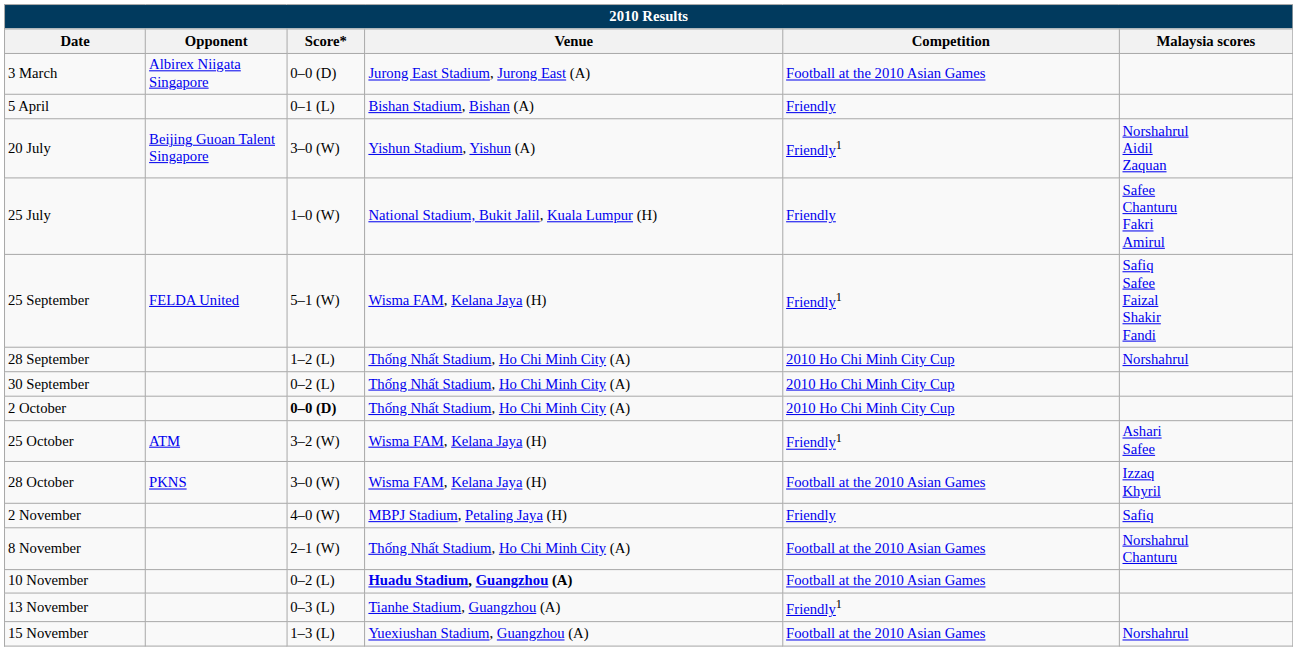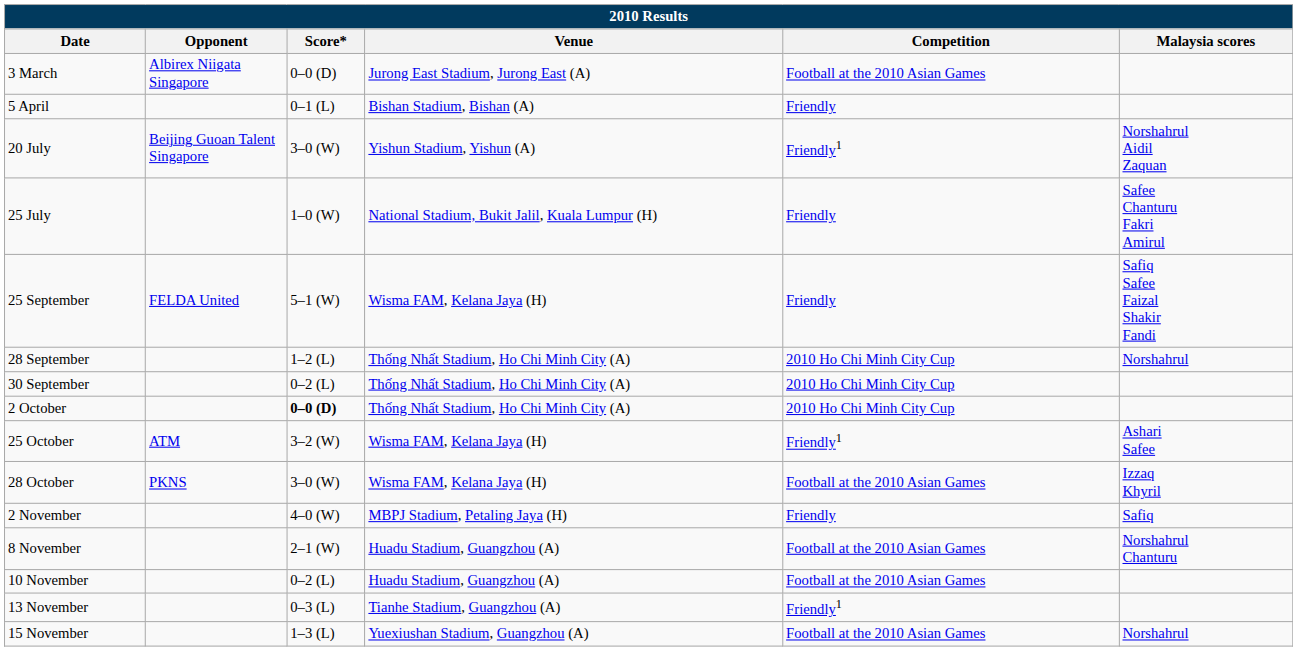(814, 301) Friendly1 -> (811, 301) Friendly
(499, 548) Thống Nhất Stadium, Ho Chi Minh City (A) -> (464, 548) Huadu Stadium, Guangzhou (A)
(470, 581) bold -> (464, 581) normal
